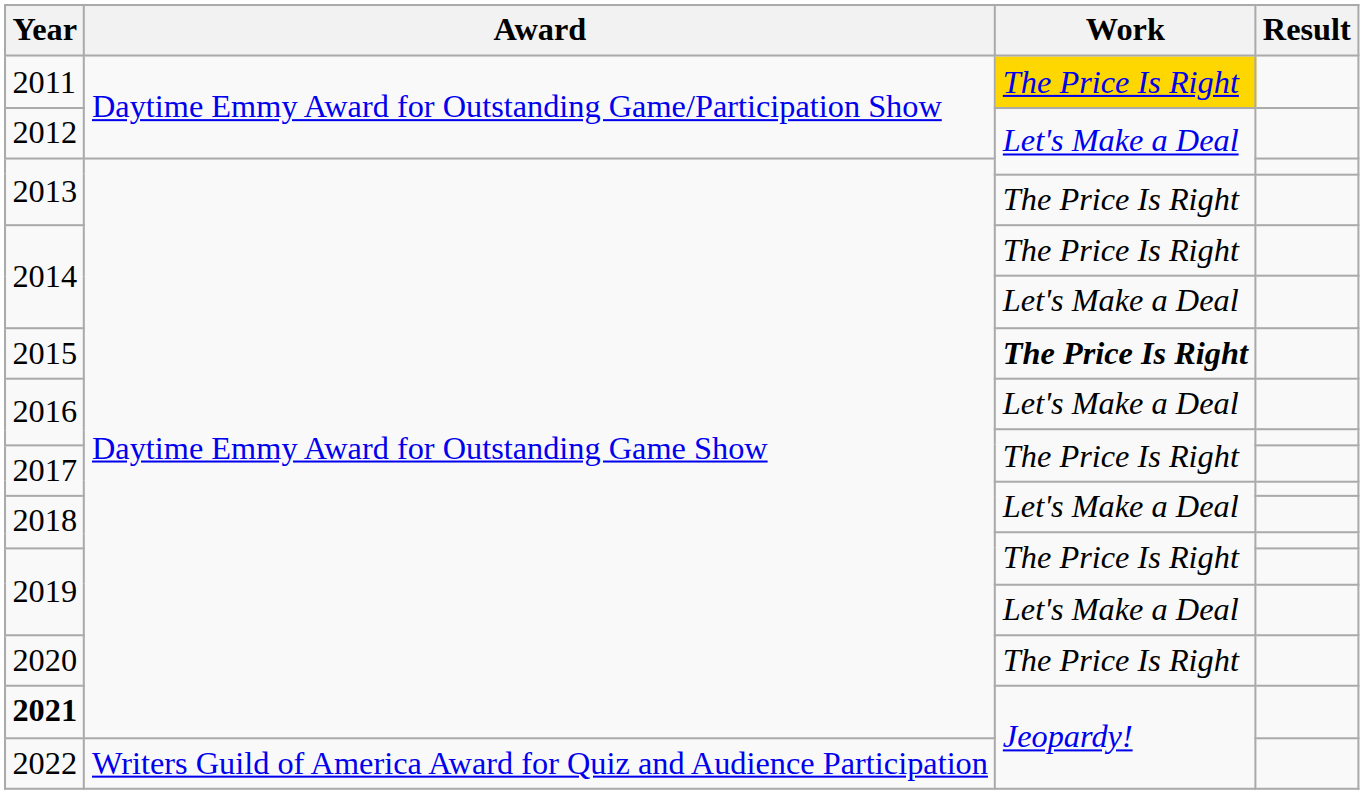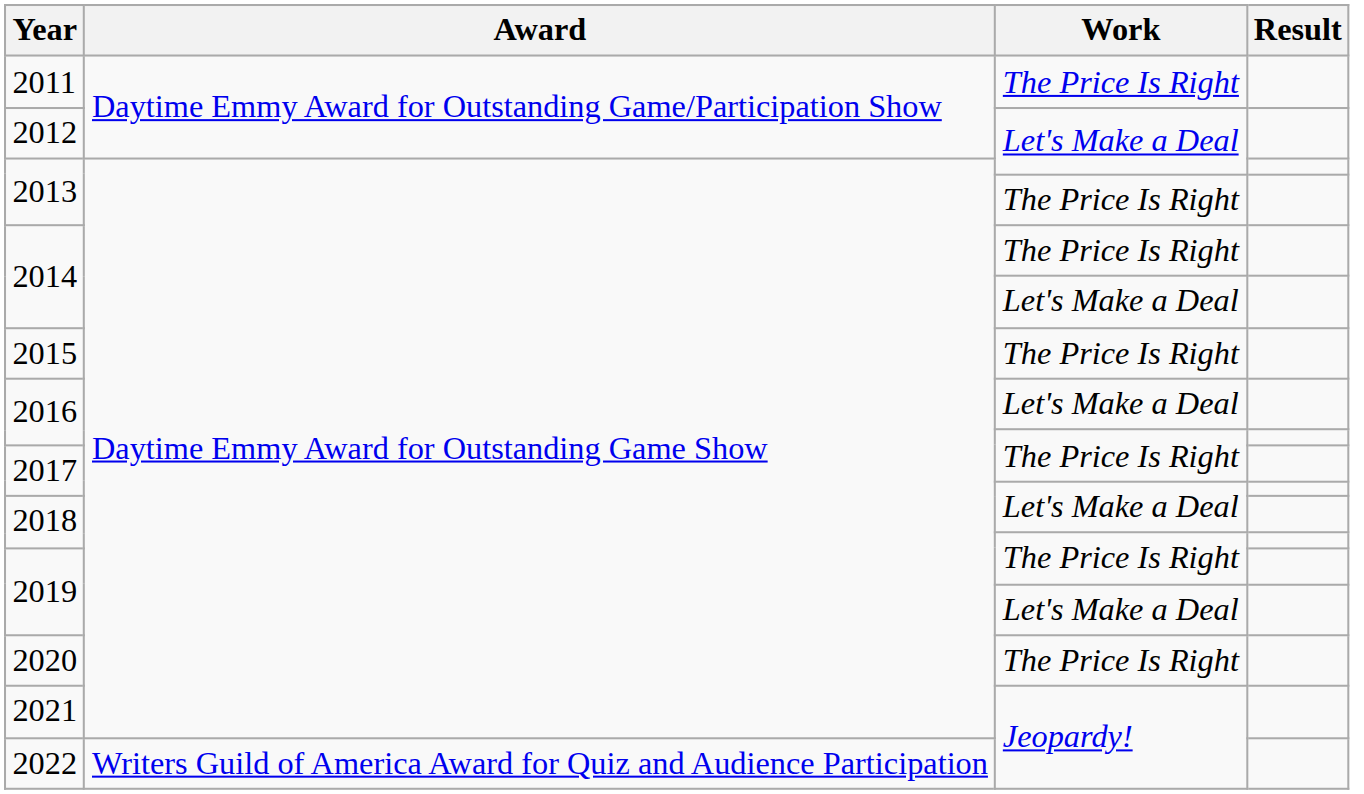(1121, 81) gold background -> (1121, 81) no background
(1125, 352) bold -> (1121, 352) normal
(45, 711) bold -> (45, 711) normal
